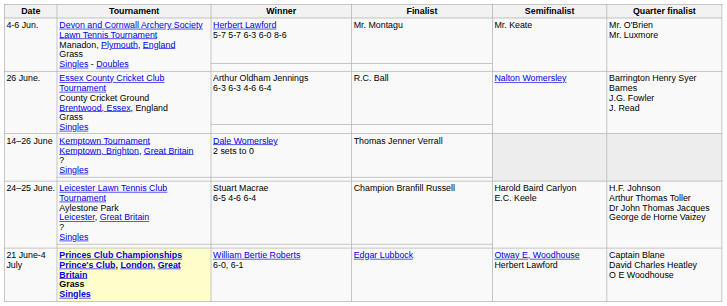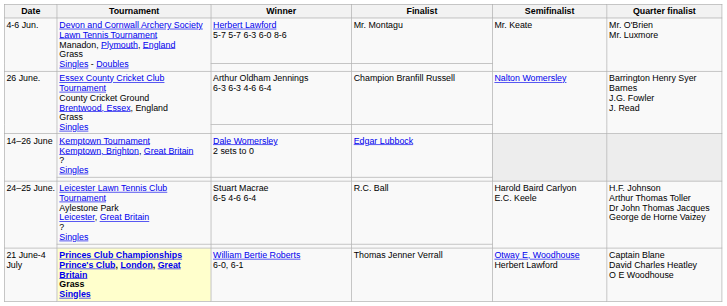(371, 78) R.C. Ball -> (404, 78) Champion Branfill Russell
(398, 140) Thomas Jenner Verrall -> (383, 140) Edgar Lubbock
(404, 188) Champion Branfill Russell -> (371, 188) R.C. Ball
(383, 255) Edgar Lubbock -> (398, 255) Thomas Jenner Verrall
